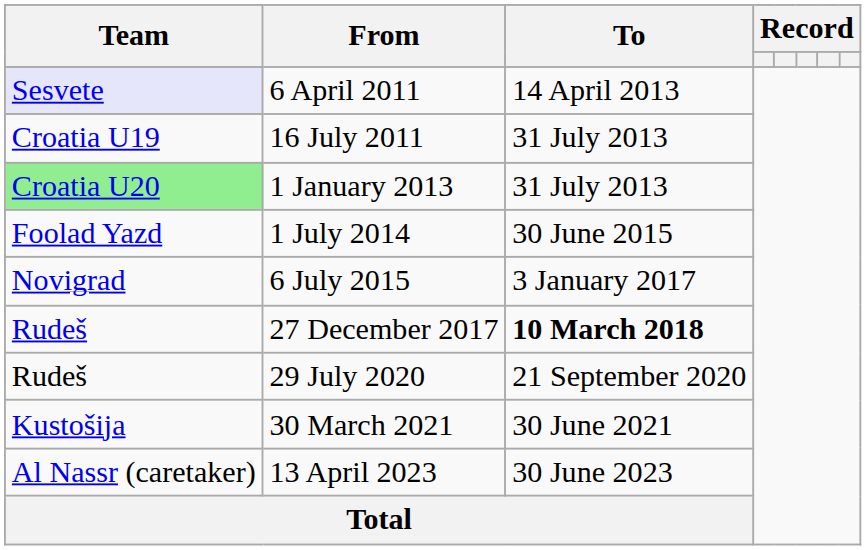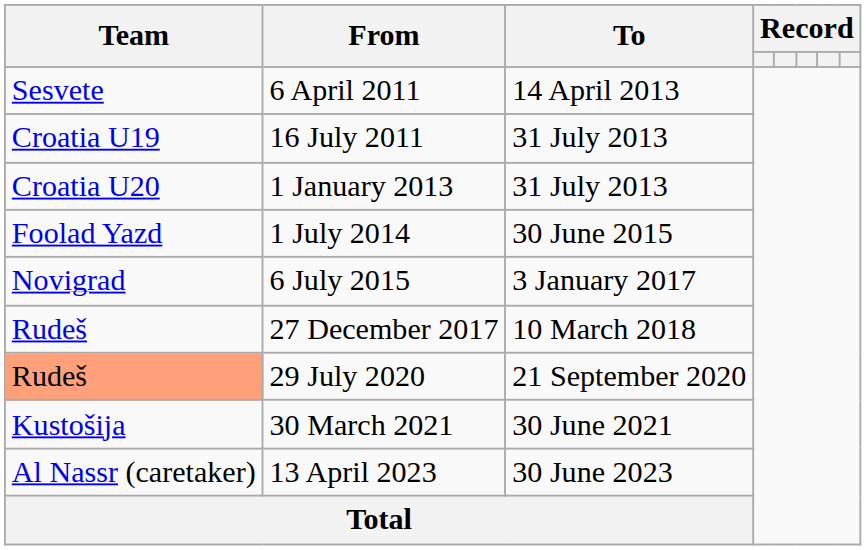(58, 89) lavender background -> (58, 89) no background
(86, 185) lightgreen background -> (86, 185) no background
(608, 328) bold -> (604, 328) normal
(49, 376) no background -> (49, 376) lightsalmon background
